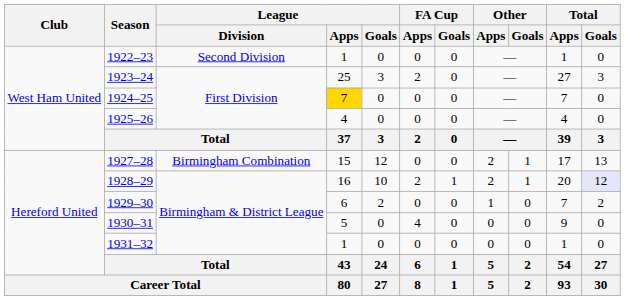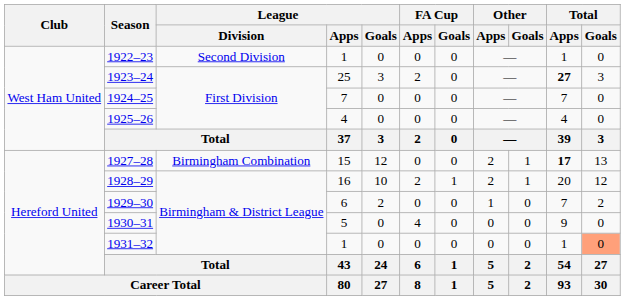(564, 77) normal -> (564, 77) bold
(344, 98) gold background -> (344, 98) no background
(564, 160) normal -> (564, 160) bold
(601, 181) lavender background -> (601, 181) no background
(601, 243) no background -> (601, 243) lightsalmon background
